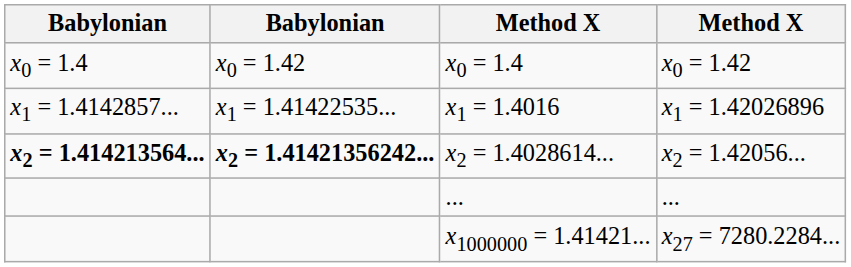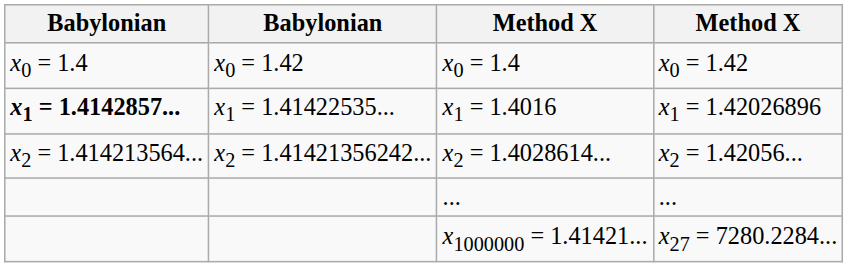(95, 110) normal -> (95, 110) bold
(107, 155) bold -> (107, 155) normal
(325, 155) bold -> (323, 155) normal
